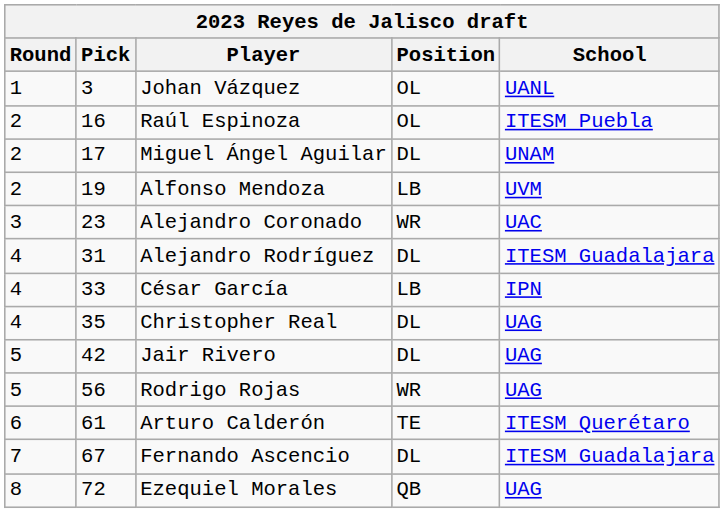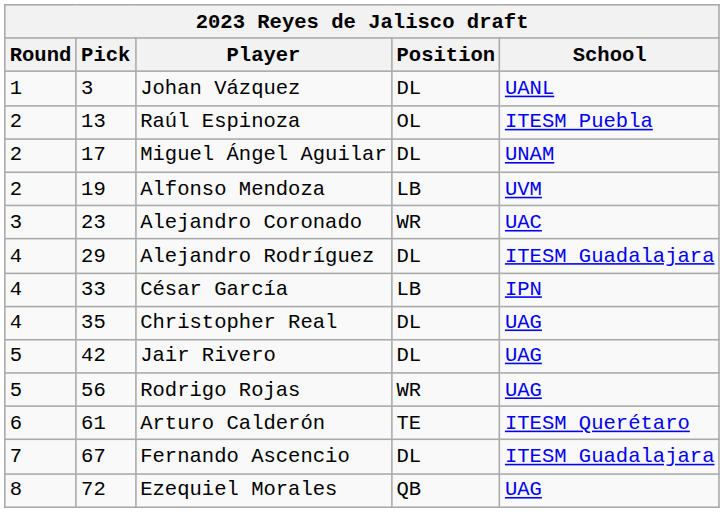(409, 88) OL -> (409, 88) DL
(93, 122) 16 -> (93, 122) 13
(93, 256) 31 -> (93, 256) 29
